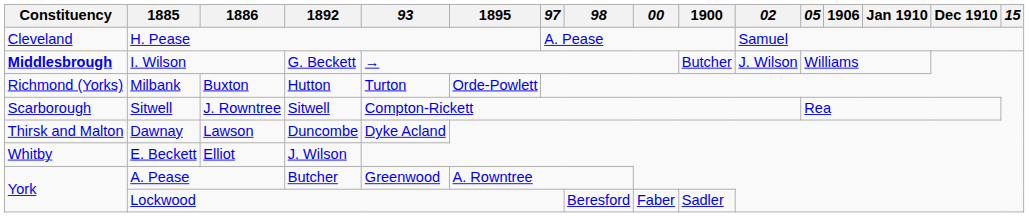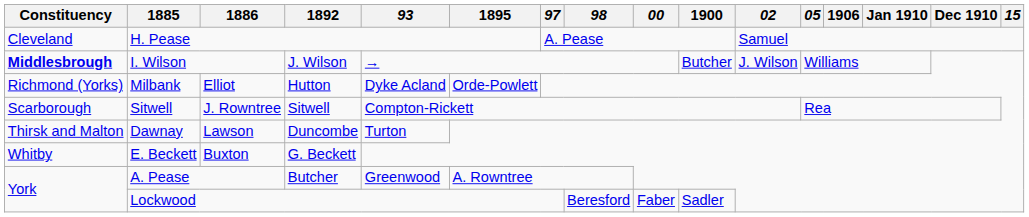(322, 62) G. Beckett -> (317, 62) J. Wilson
(226, 85) Buxton -> (219, 85) Elliot
(386, 85) Turton -> (405, 85) Dyke Acland
(405, 131) Dyke Acland -> (386, 131) Turton
(219, 154) Elliot -> (226, 154) Buxton
(317, 154) J. Wilson -> (322, 154) G. Beckett
